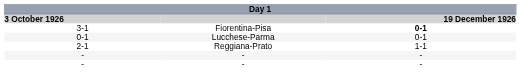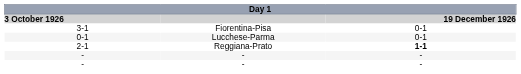(421, 28) bold -> (421, 28) normal
(421, 46) normal -> (421, 46) bold
